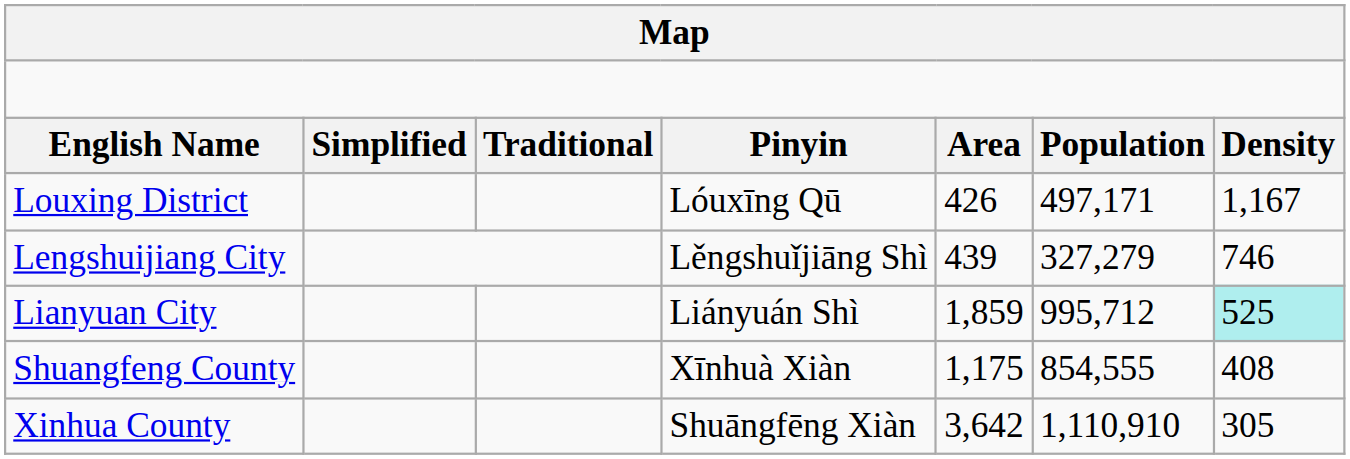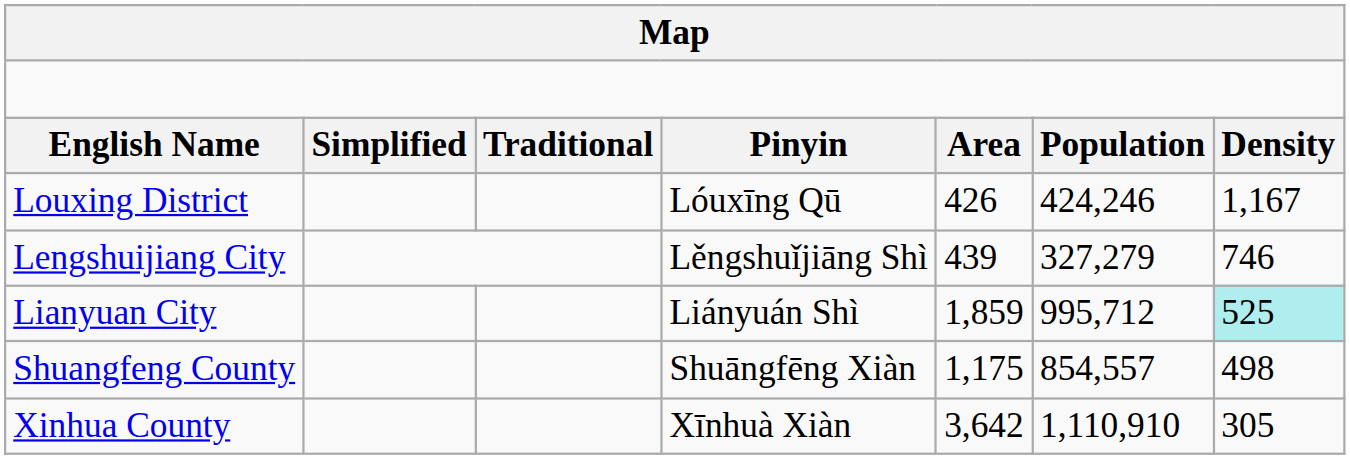(1097, 200) 497,171 -> (1097, 200) 424,246
(760, 369) Xīnhuà Xiàn -> (793, 369) Shuāngfēng Xiàn
(1097, 369) 854,555 -> (1097, 369) 854,557
(1248, 369) 408 -> (1248, 369) 498
(793, 425) Shuāngfēng Xiàn -> (760, 425) Xīnhuà Xiàn
